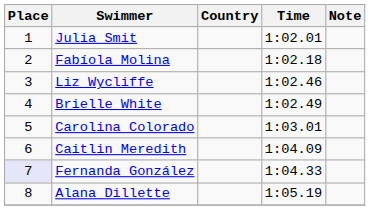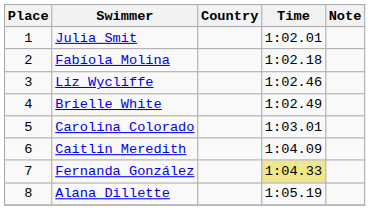(28, 171) lavender background -> (28, 171) no background
(293, 171) no background -> (293, 171) khaki background
